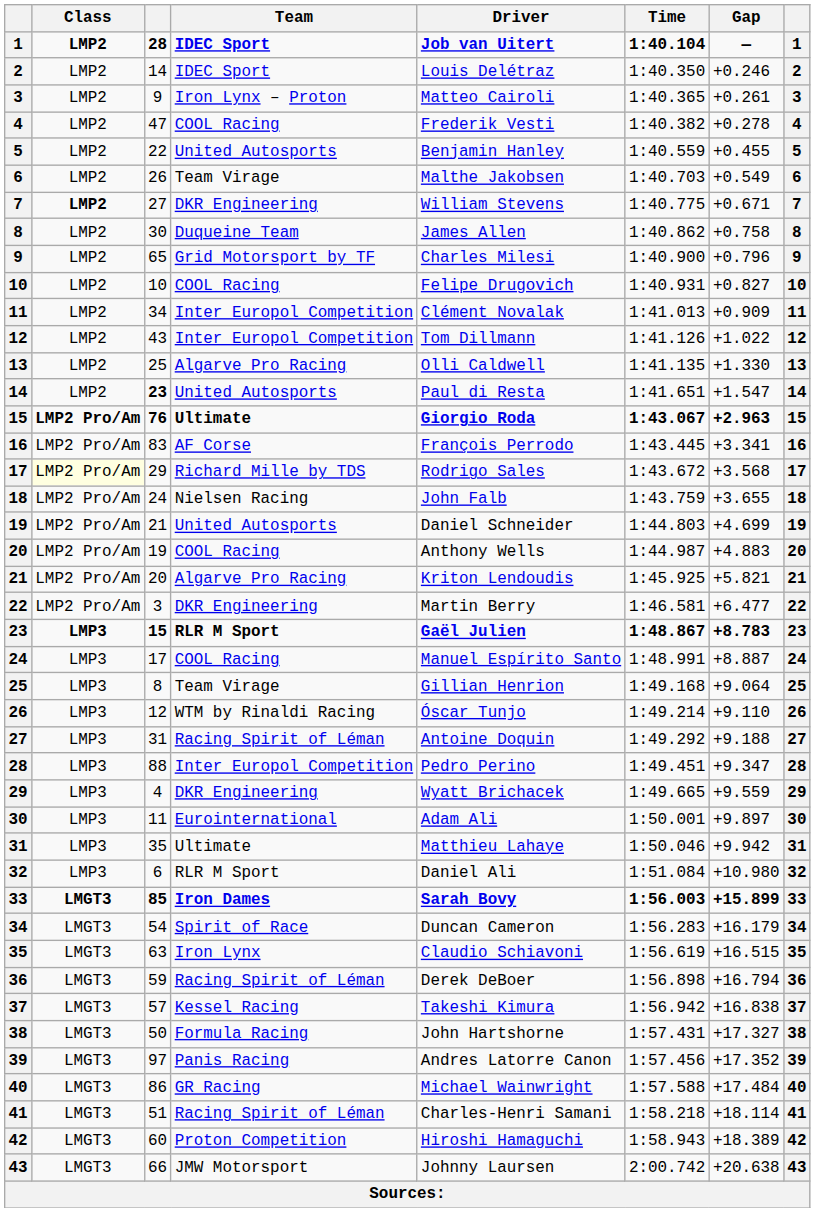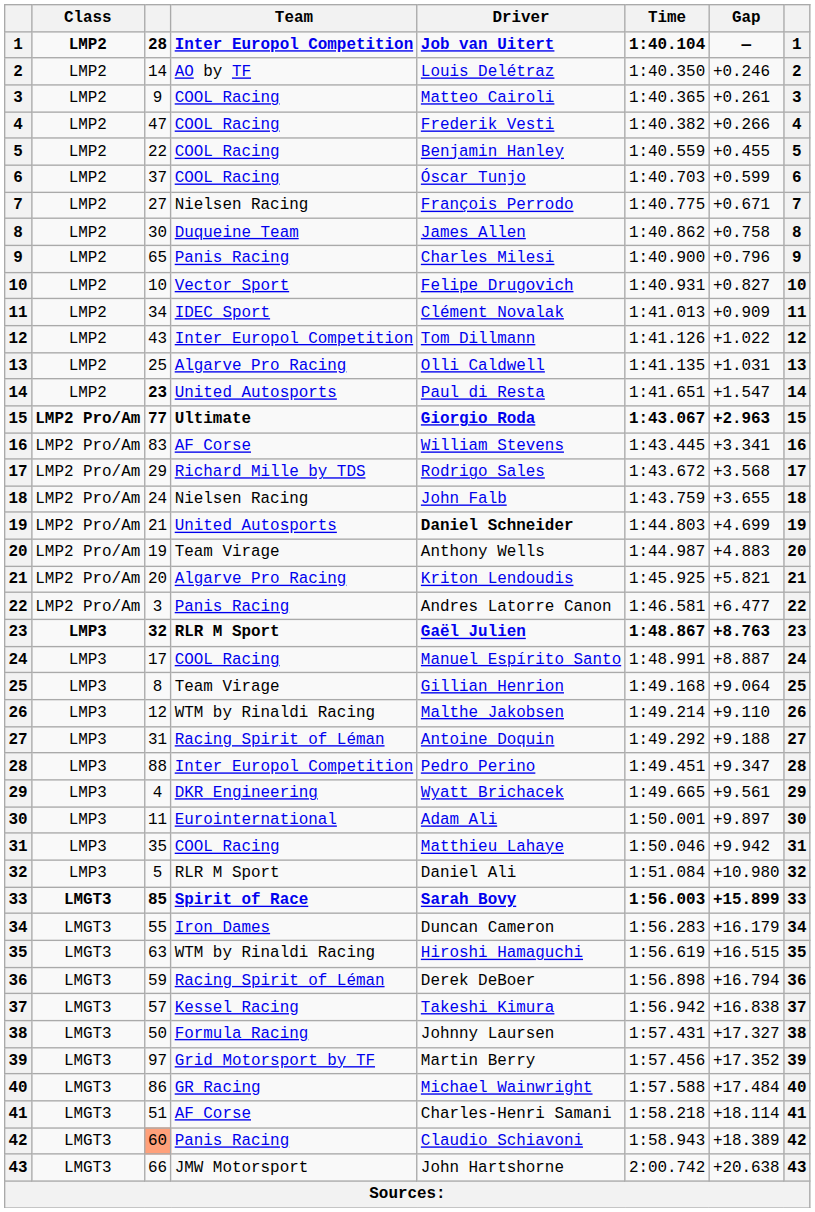(222, 44) IDEC Sport -> (294, 44) Inter Europol Competition
(222, 71) IDEC Sport -> (213, 71) AO by TF
(261, 98) Iron Lynx – Proton -> (227, 98) COOL Racing
(742, 125) +0.278 -> (742, 125) +0.266
(256, 151) United Autosports -> (227, 151) COOL Racing
(157, 178) 26 -> (157, 178) 37
(227, 178) Team Virage -> (227, 178) COOL Racing
(492, 178) Malthe Jakobsen -> (473, 178) Óscar Tunjo
(742, 178) +0.549 -> (742, 178) +0.599
(88, 205) bold -> (88, 205) normal
(246, 205) DKR Engineering -> (241, 205) Nielsen Racing
(492, 205) William Stevens -> (497, 205) François Perrodo
(275, 258) Grid Motorsport by TF -> (232, 258) Panis Racing
(227, 285) COOL Racing -> (232, 285) Vector Sport
(294, 312) Inter Europol Competition -> (222, 312) IDEC Sport
(742, 365) +1.330 -> (742, 365) +1.031
(157, 419) 76 -> (157, 419) 77
(497, 445) François Perrodo -> (492, 445) William Stevens
(88, 472) lightyellow background -> (88, 472) no background
(497, 526) normal -> (497, 526) bold
(227, 552) COOL Racing -> (227, 552) Team Virage
(246, 606) DKR Engineering -> (232, 606) Panis Racing
(478, 606) Martin Berry -> (516, 606) Andres Latorre Canon
(157, 633) 15 -> (157, 633) 32
(742, 633) +8.783 -> (742, 633) +8.763
(473, 713) Óscar Tunjo -> (492, 713) Malthe Jakobsen
(742, 793) +9.559 -> (742, 793) +9.561
(213, 846) Ultimate -> (227, 846) COOL Racing
(157, 873) 6 -> (157, 873) 5
(222, 900) Iron Dames -> (241, 900) Spirit of Race
(157, 927) 54 -> (157, 927) 55
(241, 927) Spirit of Race -> (222, 927) Iron Dames
(218, 953) Iron Lynx -> (275, 953) WTM by Rinaldi Racing
(502, 953) Claudio Schiavoni -> (502, 953) Hiroshi Hamaguchi
(492, 1034) John Hartshorne -> (488, 1034) Johnny Laursen
(232, 1060) Panis Racing -> (275, 1060) Grid Motorsport by TF
(516, 1060) Andres Latorre Canon -> (478, 1060) Martin Berry
(280, 1114) Racing Spirit of Léman -> (213, 1114) AF Corse
(157, 1140) no background -> (157, 1140) lightsalmon background
(261, 1140) Proton Competition -> (232, 1140) Panis Racing
(502, 1140) Hiroshi Hamaguchi -> (502, 1140) Claudio Schiavoni
(488, 1167) Johnny Laursen -> (492, 1167) John Hartshorne
